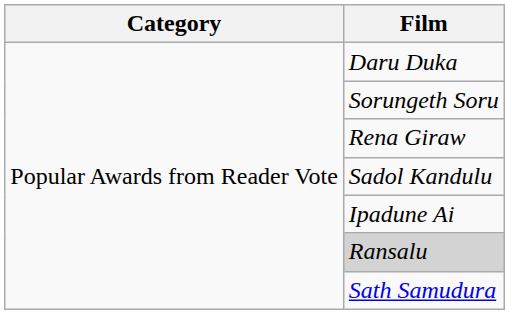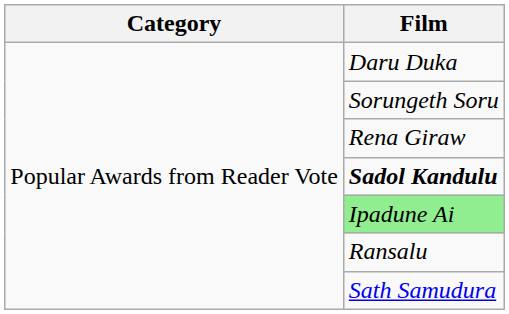(421, 175) normal -> (423, 175) bold
(402, 213) no background -> (402, 213) lightgreen background
(388, 251) lightgrey background -> (388, 251) no background
